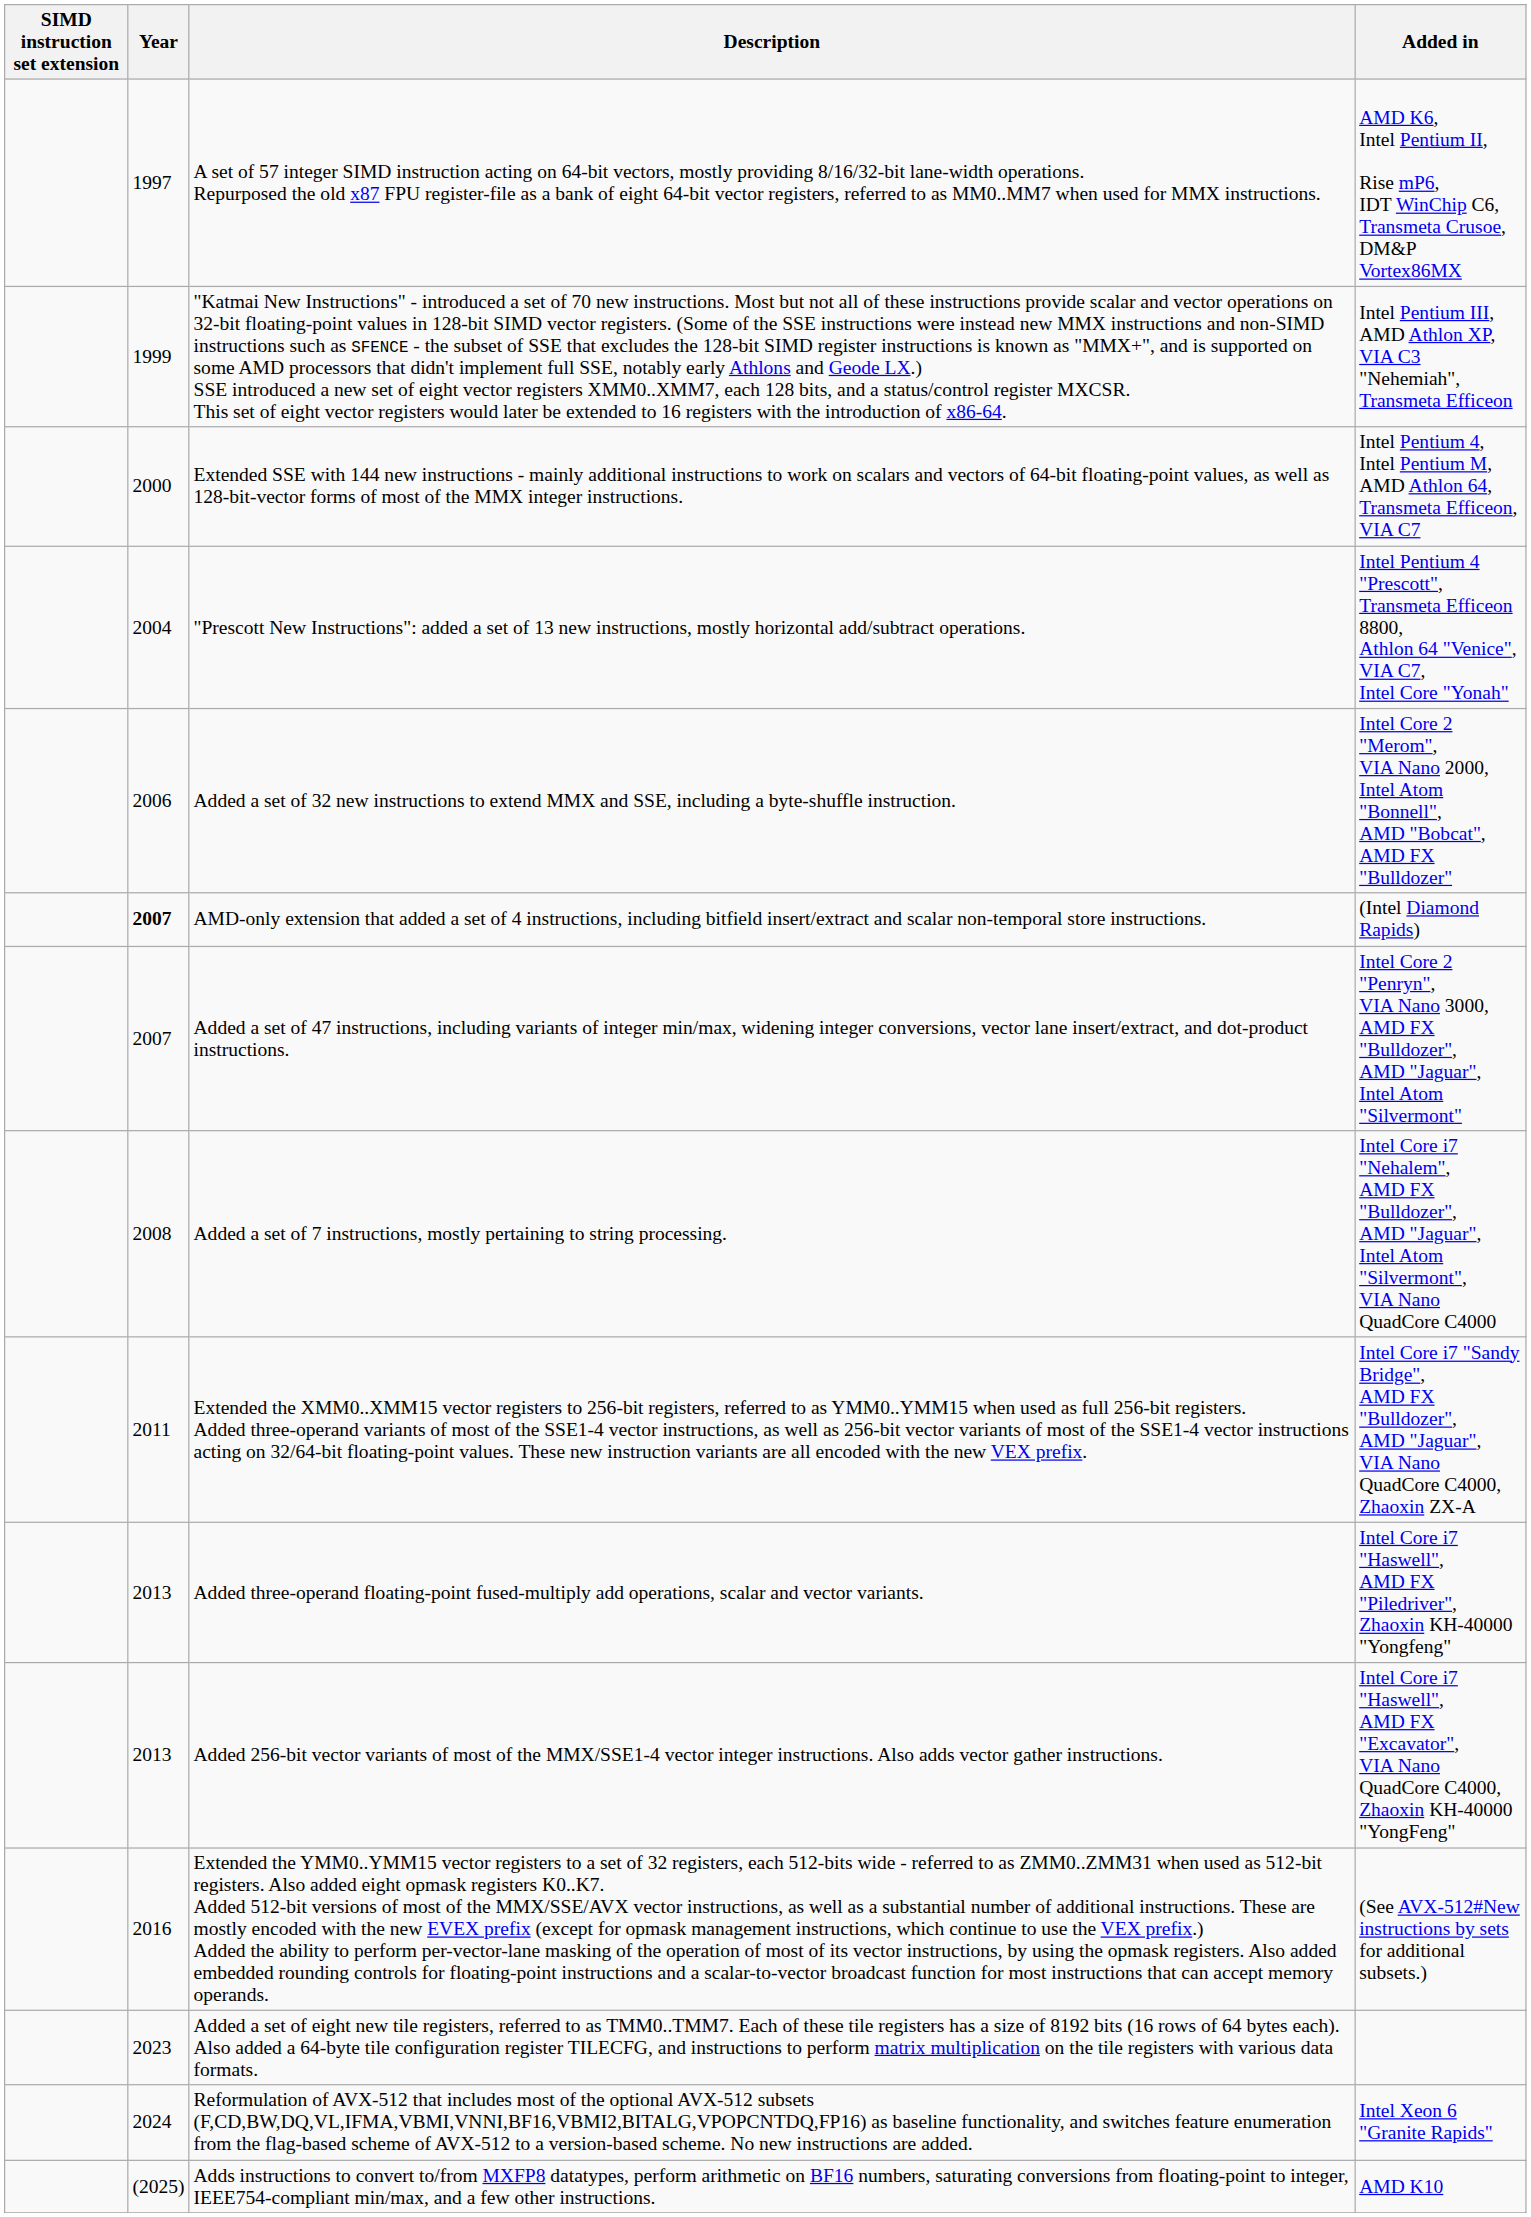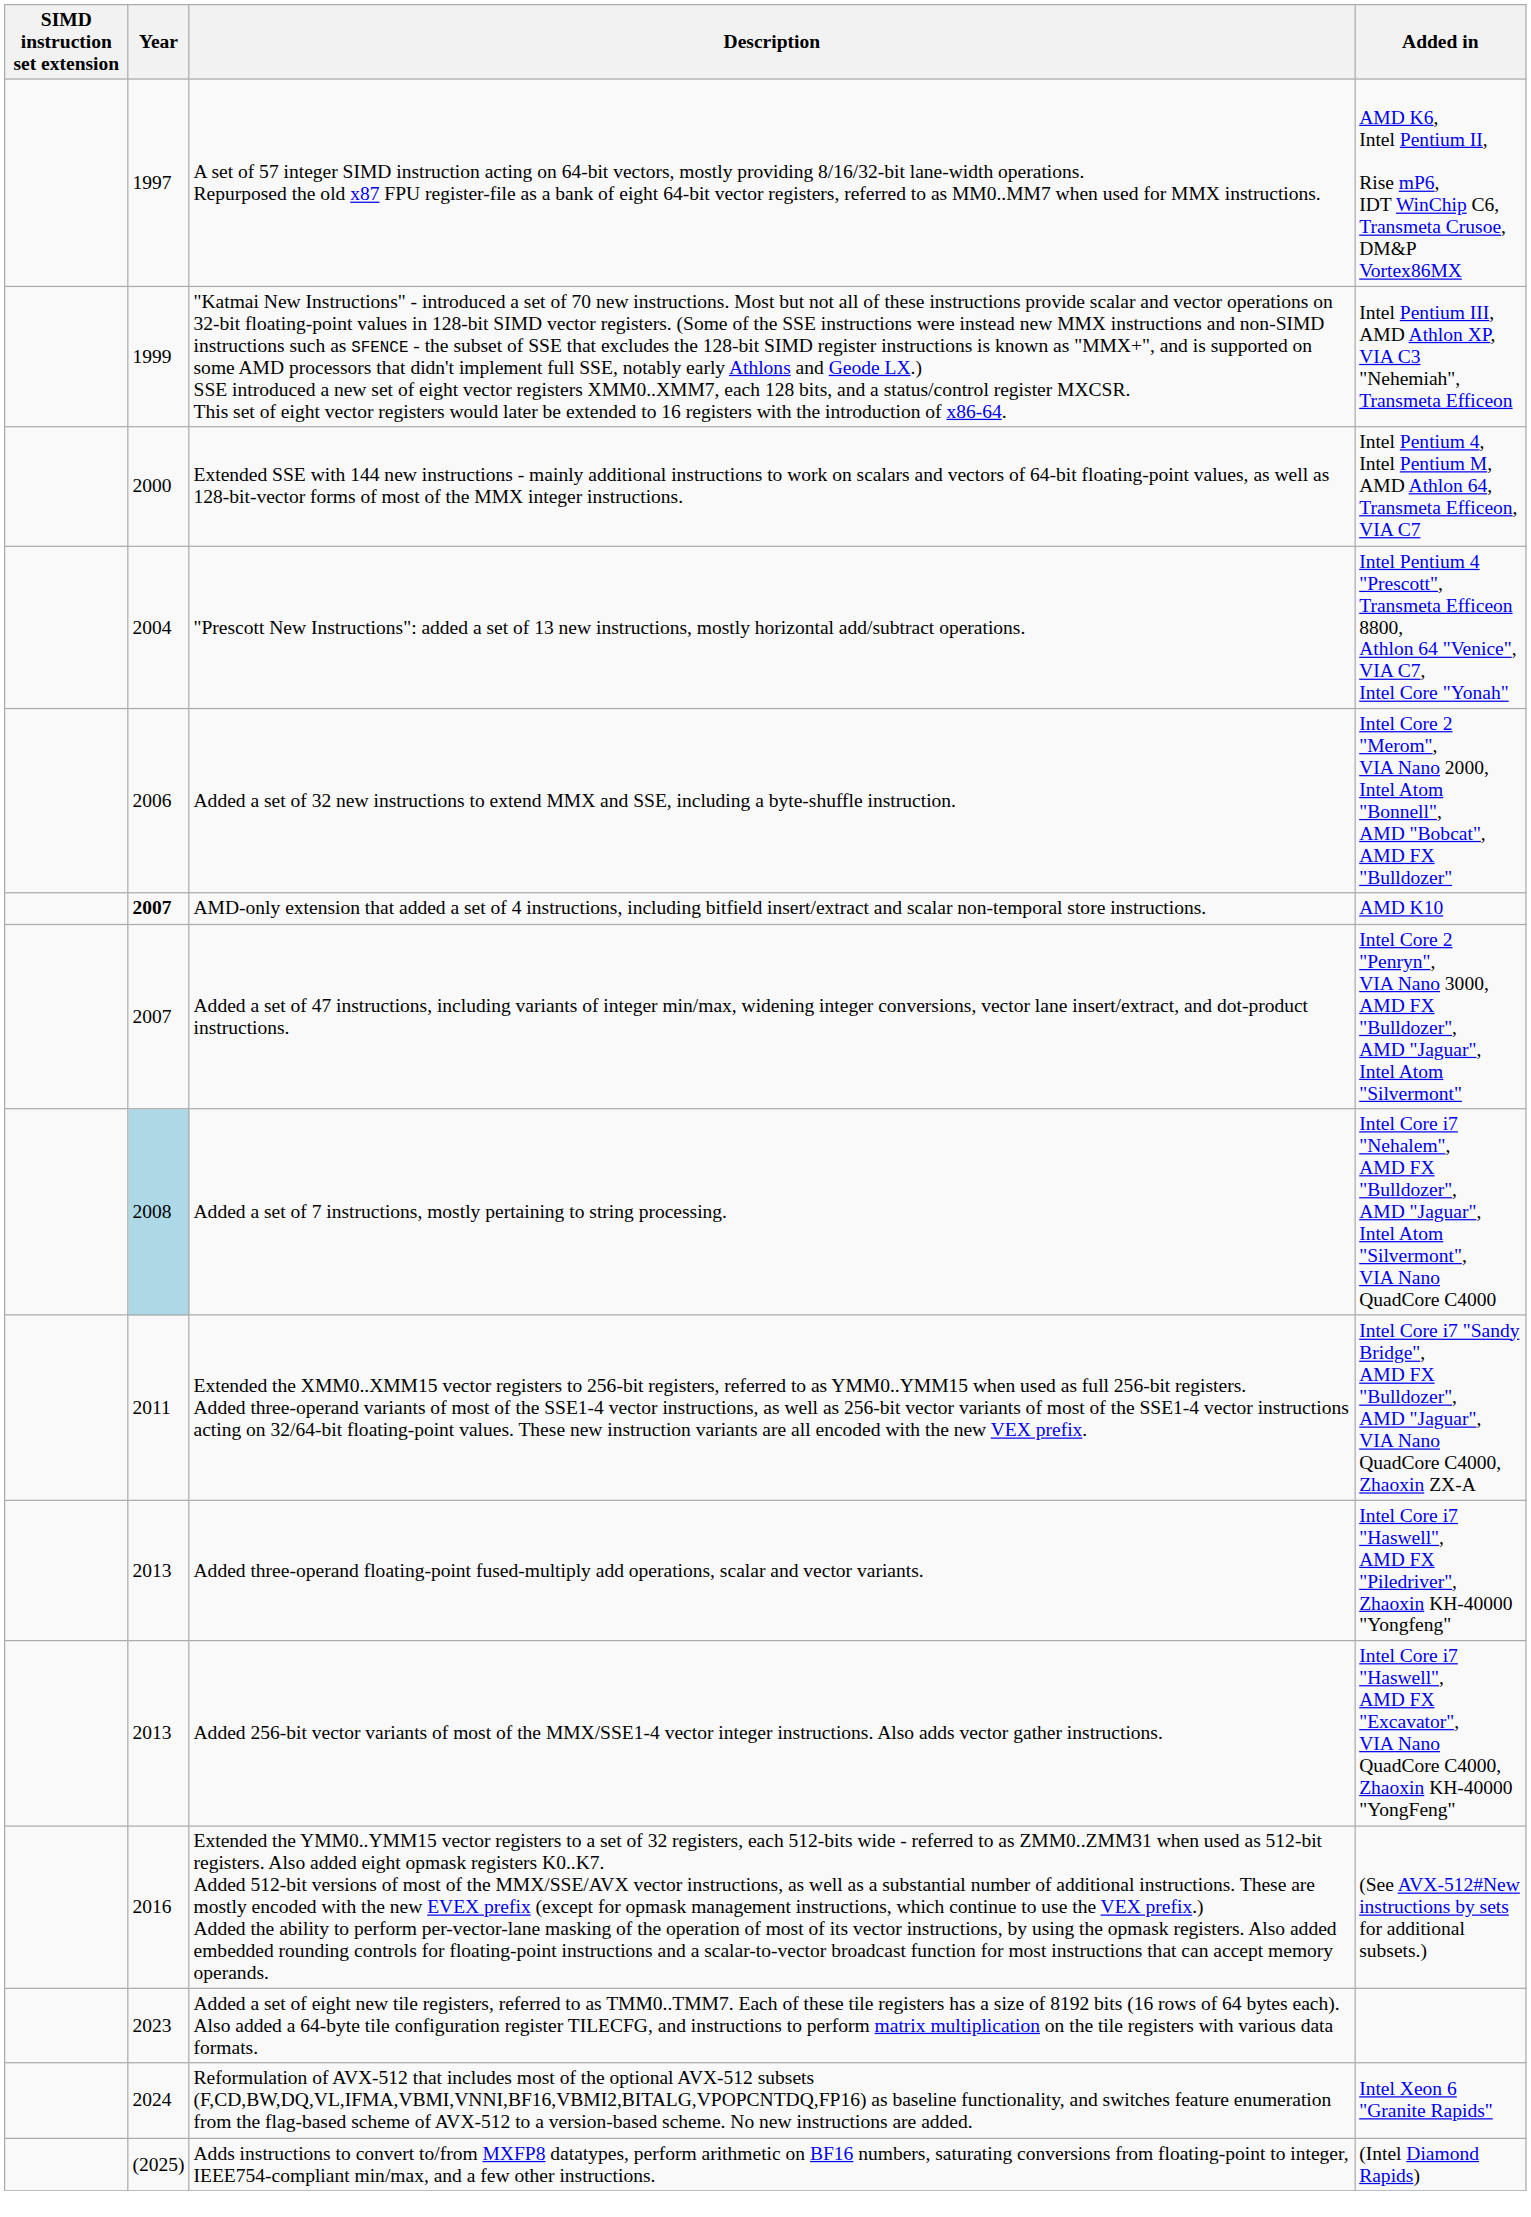(1419, 919) (Intel Diamond Rapids) -> (1401, 908) AMD K10
(152, 1233) no background -> (152, 1211) lightblue background
(1401, 2186) AMD K10 -> (1419, 2164) (Intel Diamond Rapids)
